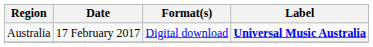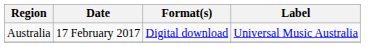(300, 32) bold -> (296, 32) normal
